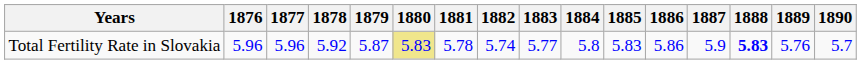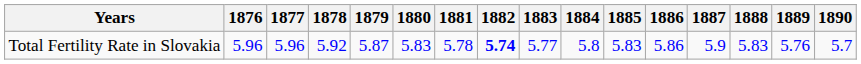(416, 45) khaki background -> (416, 45) no background
(500, 45) normal -> (500, 45) bold
(753, 45) bold -> (753, 45) normal
